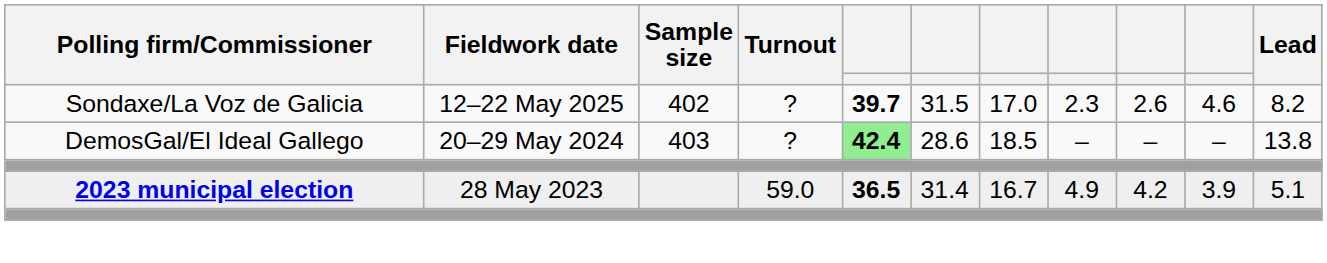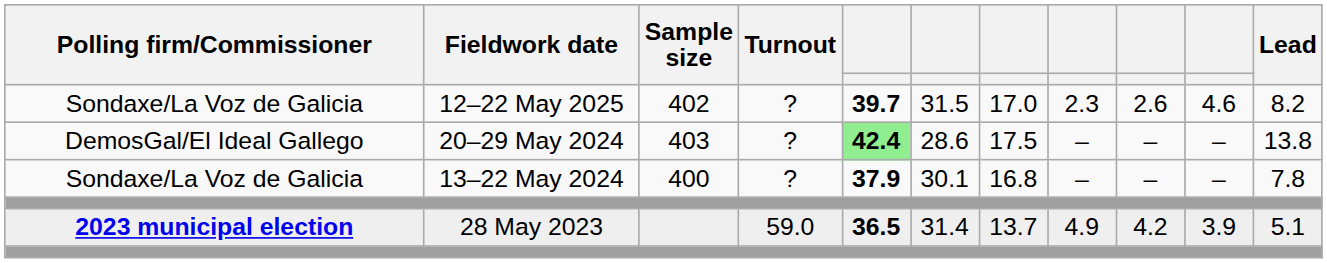(1013, 141) 18.5 -> (1013, 141) 17.5
+ row: (214, 178)
(1013, 190) 16.7 -> (1013, 227) 13.7
